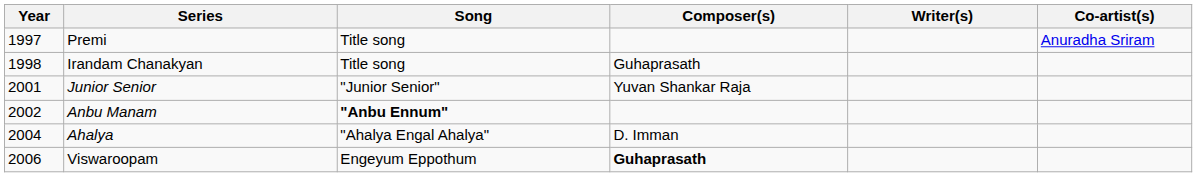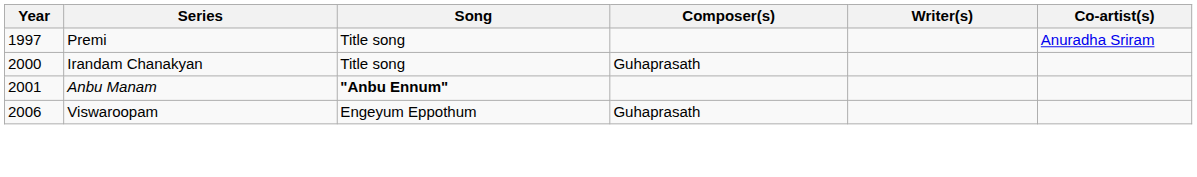(25, 64) 1998 -> (25, 64) 2000
- row: (112, 87)
(25, 111) 2002 -> (25, 87) 2001
- row: (90, 135)
(660, 159) bold -> (657, 111) normal
